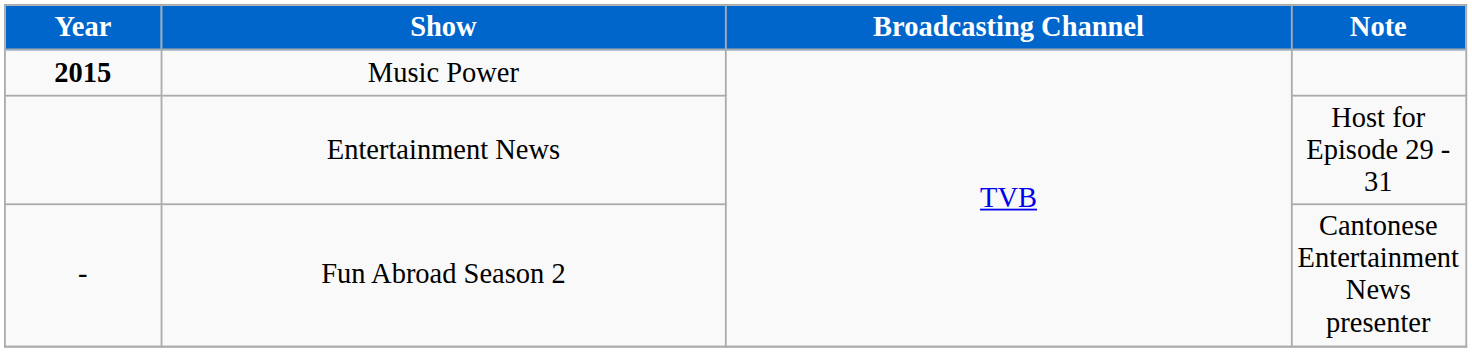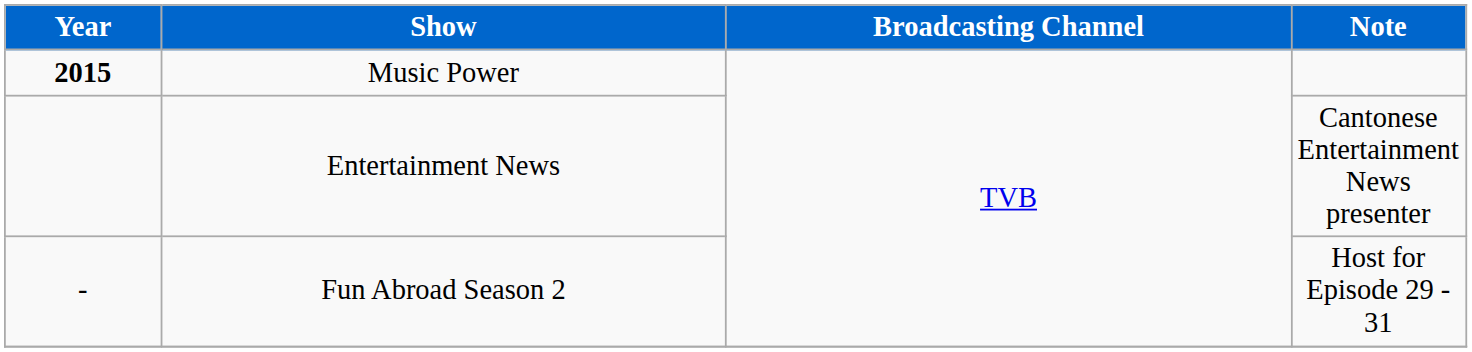(1378, 149) Host for Episode 29 - 31 -> (1378, 165) Cantonese Entertainment News presenter
(1378, 274) Cantonese Entertainment News presenter -> (1378, 290) Host for Episode 29 - 31
